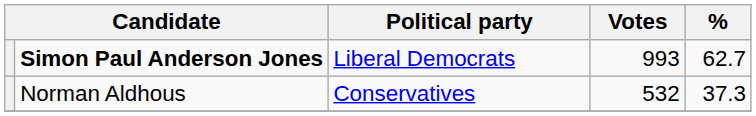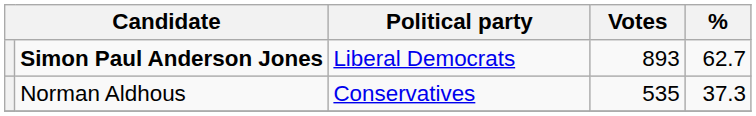(661, 57) 993 -> (661, 57) 893
(661, 93) 532 -> (661, 93) 535
